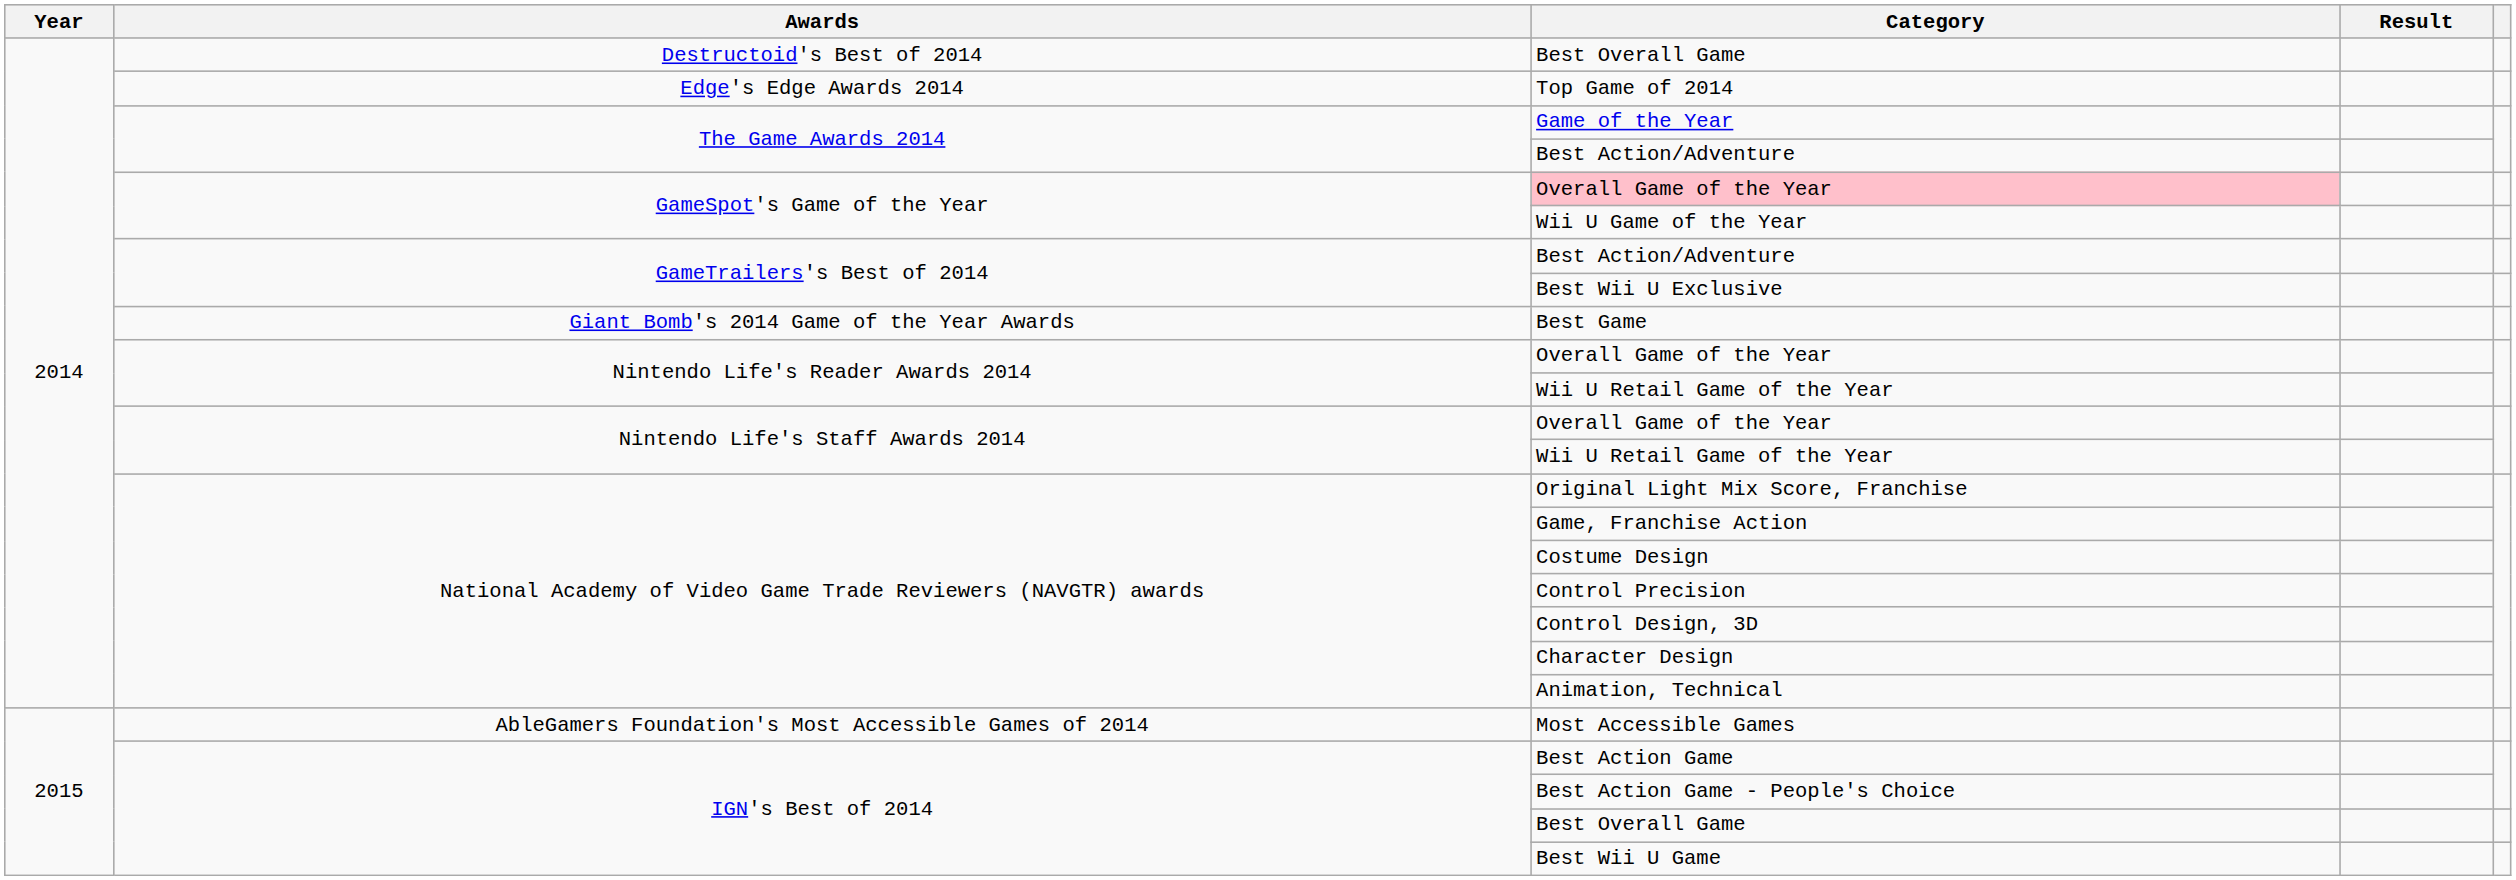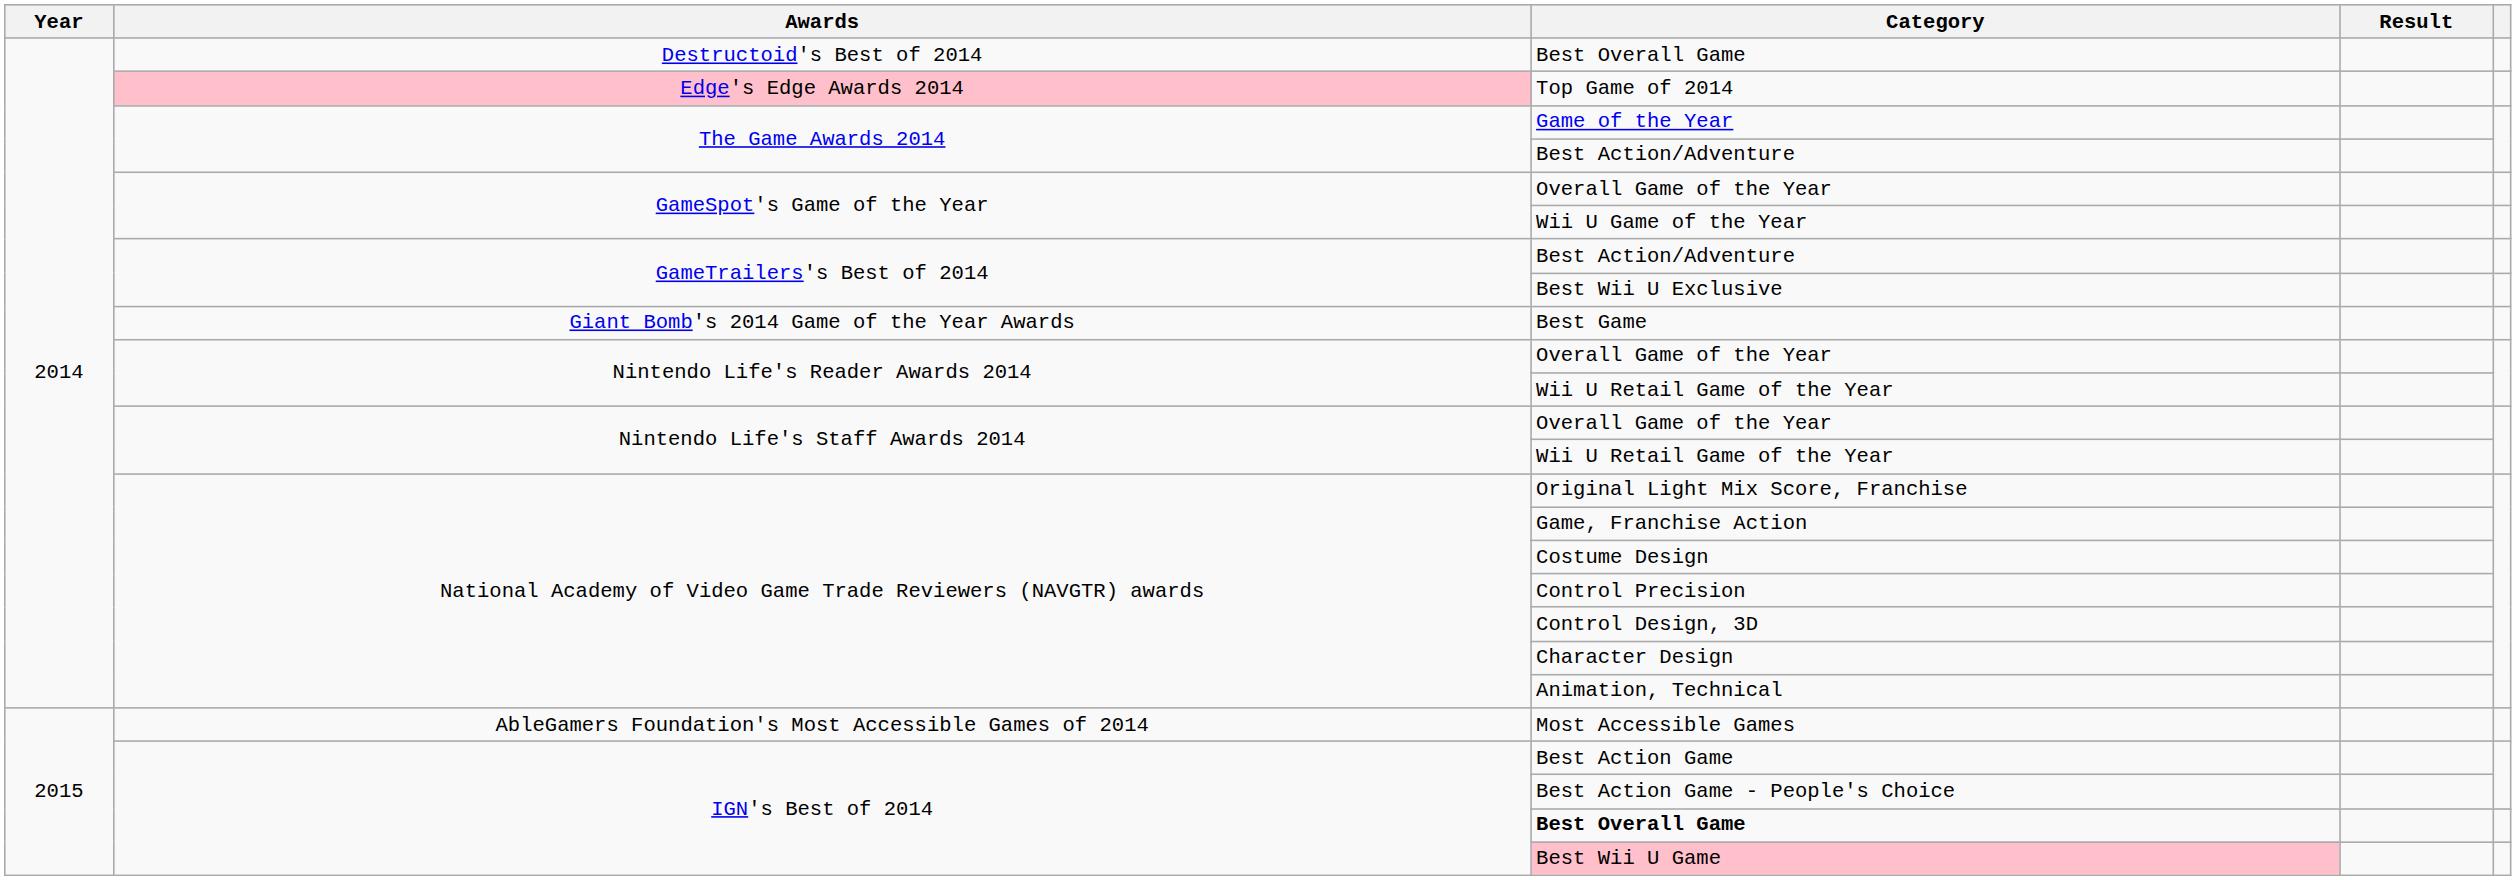(822, 88) no background -> (822, 88) pink background
(1684, 189) pink background -> (1684, 189) no background
(1641, 825) normal -> (1641, 825) bold
(1629, 858) no background -> (1629, 858) pink background
